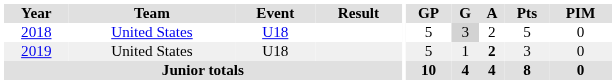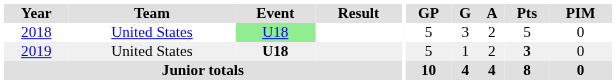(275, 32) no background -> (275, 32) lightgreen background
(465, 32) lightgrey background -> (465, 32) no background
(275, 51) normal -> (275, 51) bold
(492, 51) bold -> (492, 51) normal
(527, 51) normal -> (527, 51) bold
